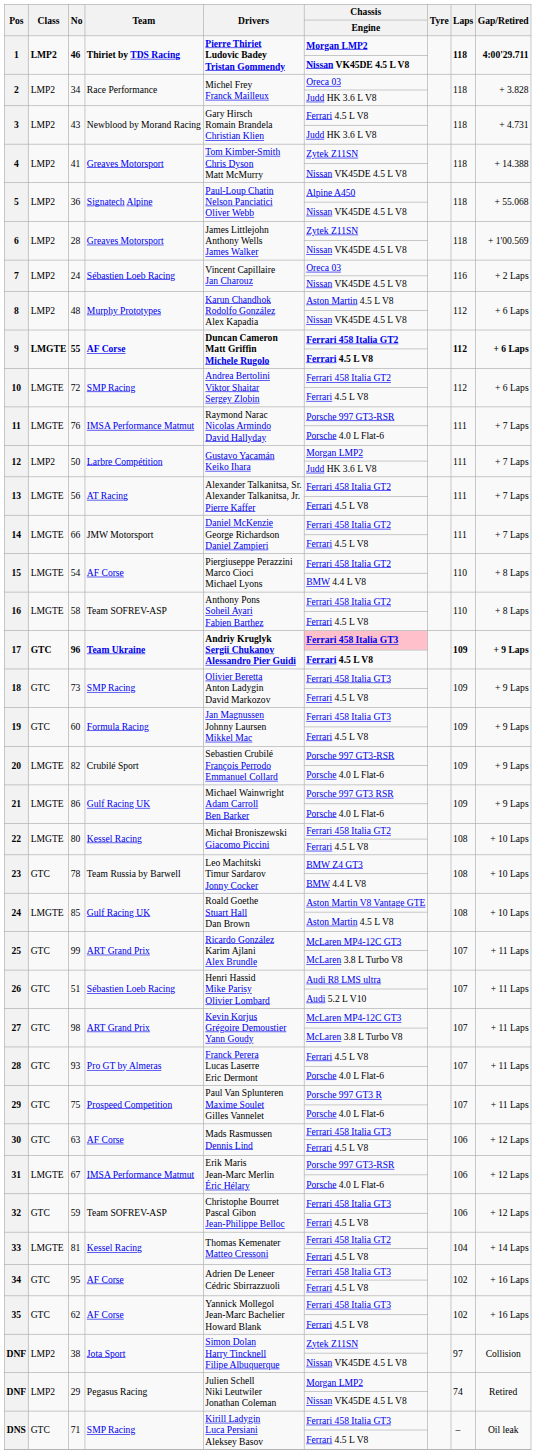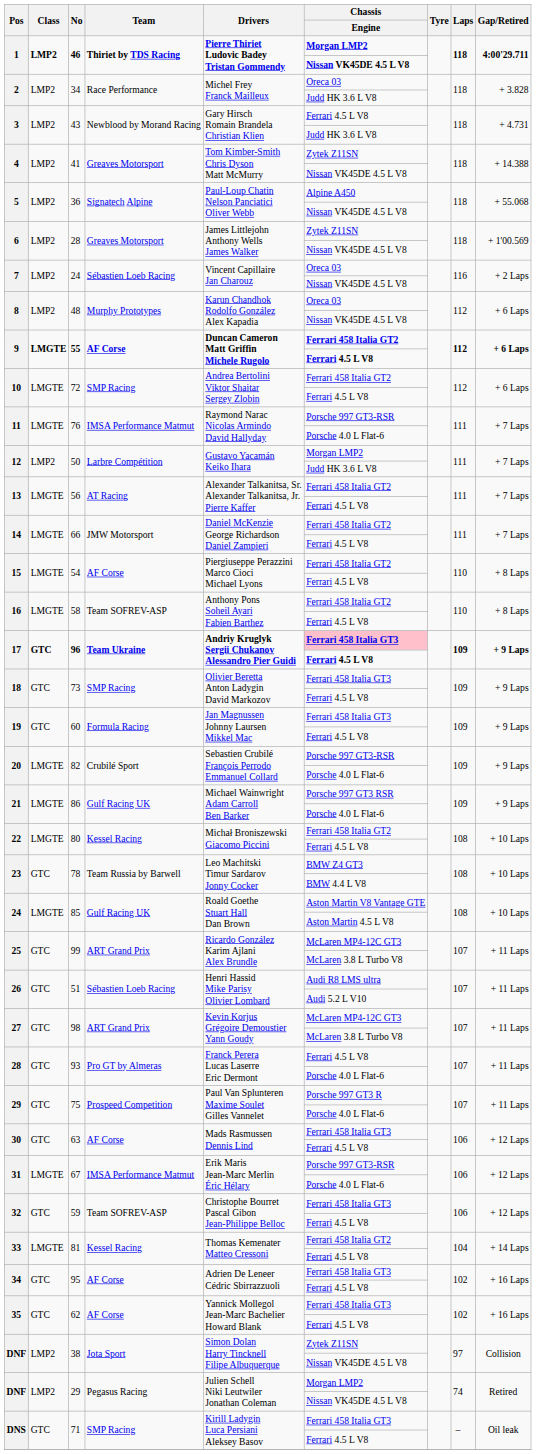(350, 301) Aston Martin 4.5 L V8 -> (324, 301) Oreca 03
(336, 583) BMW 4.4 L V8 -> (337, 583) Ferrari 4.5 L V8
